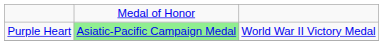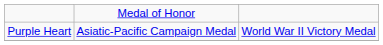(156, 31) lightgreen background -> (156, 31) no background
